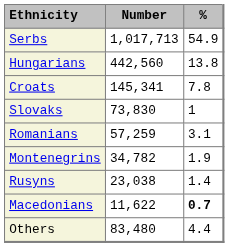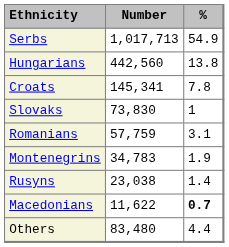(133, 135) 57,259 -> (133, 135) 57,759
(133, 158) 34,782 -> (133, 158) 34,783
